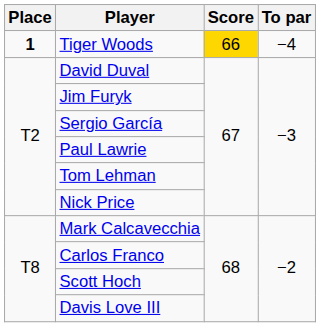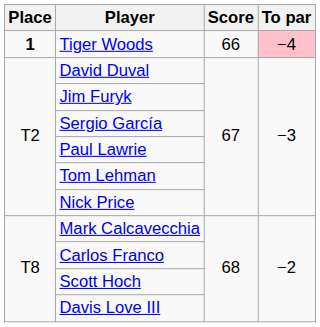(231, 44) gold background -> (231, 44) no background
(286, 44) no background -> (286, 44) pink background
